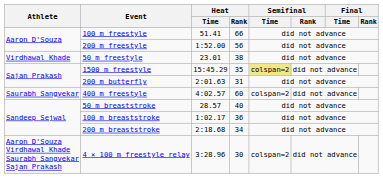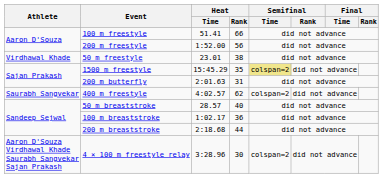(239, 93) 60 -> (239, 93) 62
(239, 129) 34 -> (239, 129) 44
